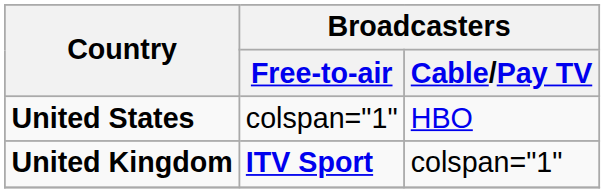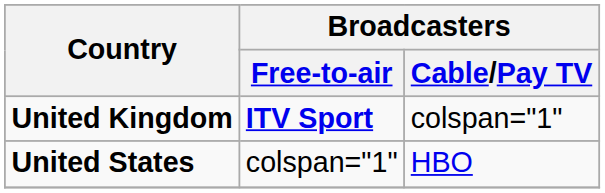rows swapped: (122, 163) <-> (103, 118)
